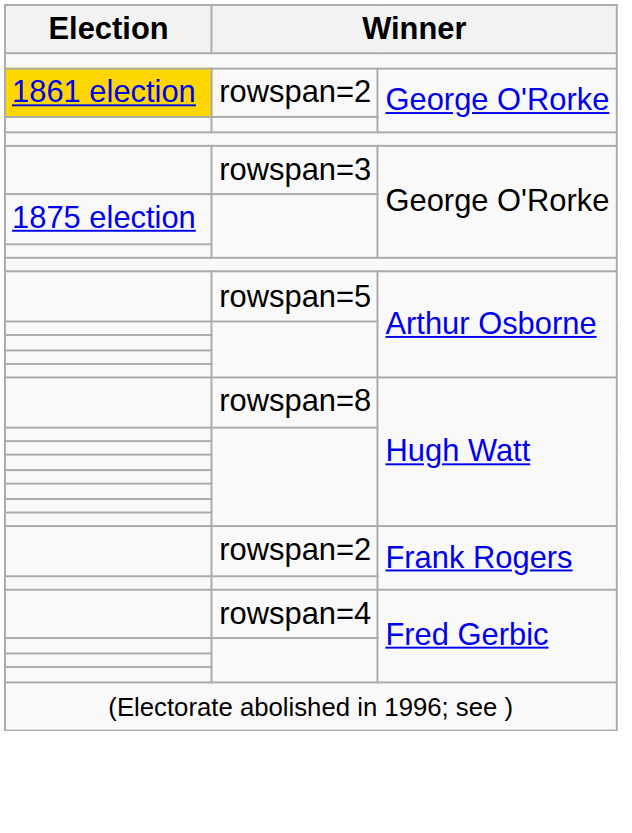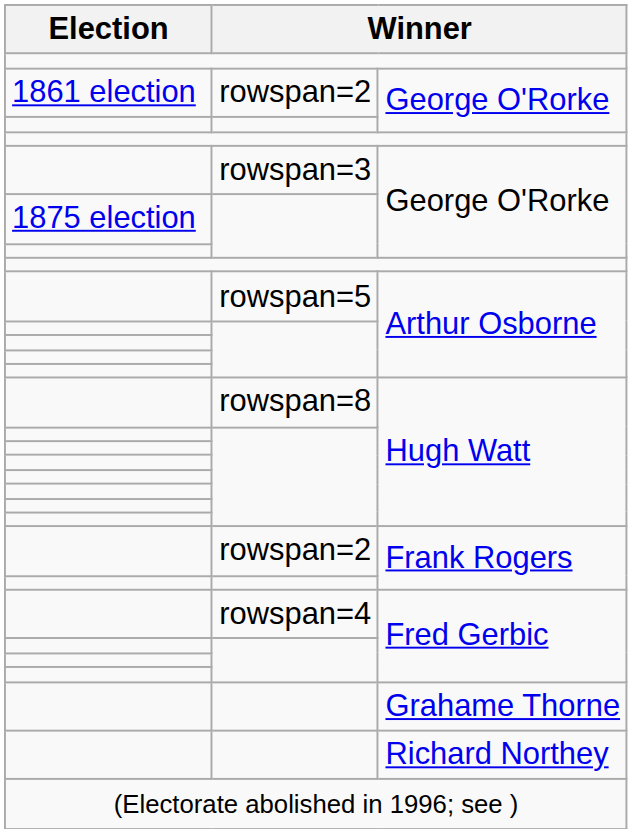(104, 92) gold background -> (104, 92) no background
+ row: (295, 706)
+ row: (295, 755)
